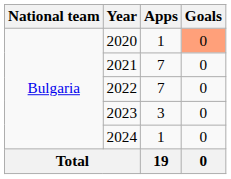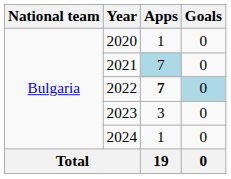(203, 40) lightsalmon background -> (203, 40) no background
(161, 64) no background -> (161, 64) lightblue background
(161, 88) normal -> (161, 88) bold
(203, 88) no background -> (203, 88) lightblue background
